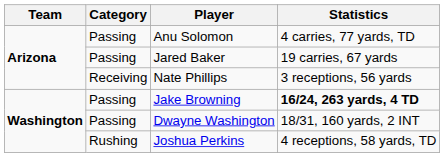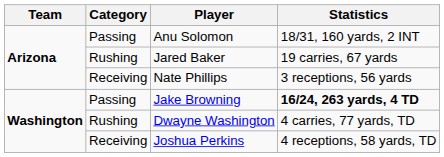(348, 36) 4 carries, 77 yards, TD -> (350, 36) 18/31, 160 yards, 2 INT
(113, 57) Passing -> (113, 57) Rushing
(113, 120) Passing -> (113, 120) Rushing
(350, 120) 18/31, 160 yards, 2 INT -> (348, 120) 4 carries, 77 yards, TD
(113, 141) Rushing -> (118, 141) Receiving
